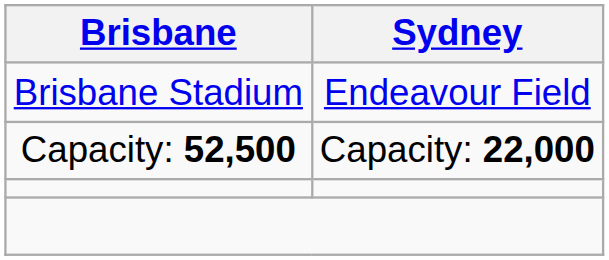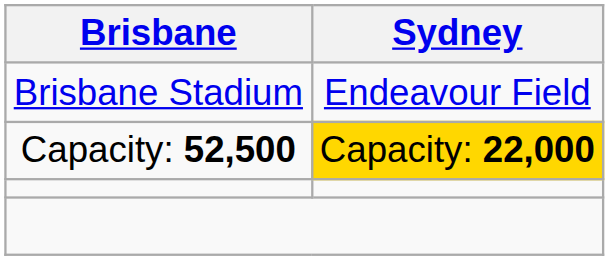(457, 149) no background -> (457, 149) gold background
